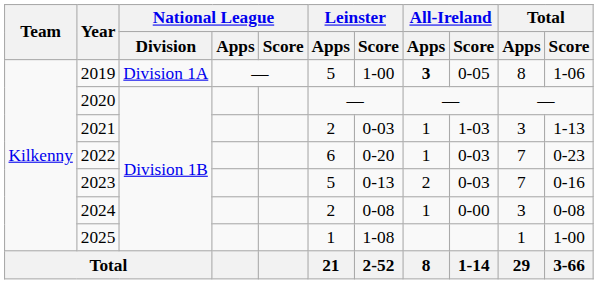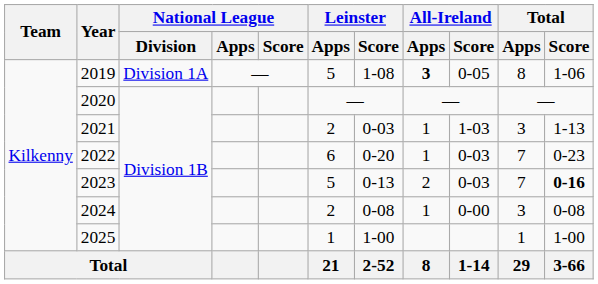(378, 73) 1-00 -> (378, 73) 1-08
(569, 182) normal -> (569, 182) bold
(378, 237) 1-08 -> (378, 237) 1-00
